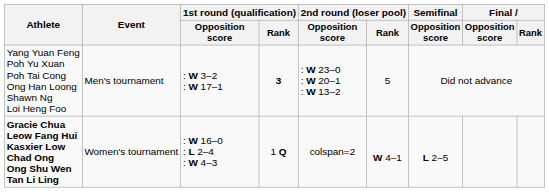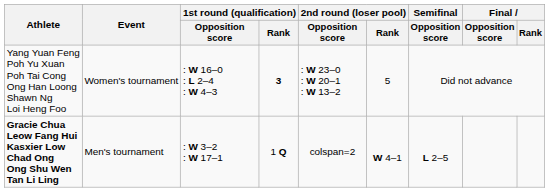(124, 81) Men's tournament -> (131, 81) Women's tournament
(203, 81) : W 3–2 : W 17–1 -> (203, 81) : W 16–0 : L 2–4 : W 4–3
(131, 152) Women's tournament -> (124, 152) Men's tournament
(203, 152) : W 16–0 : L 2–4 : W 4–3 -> (203, 152) : W 3–2 : W 17–1
